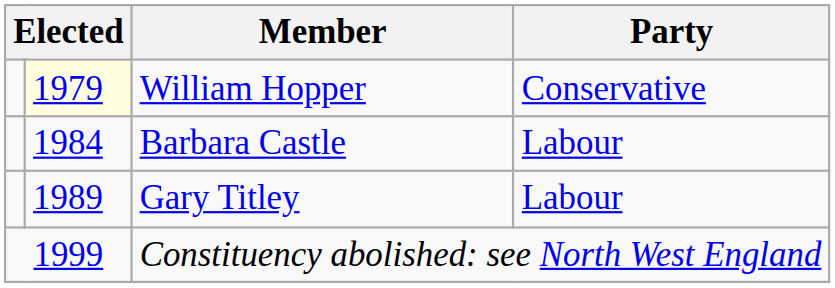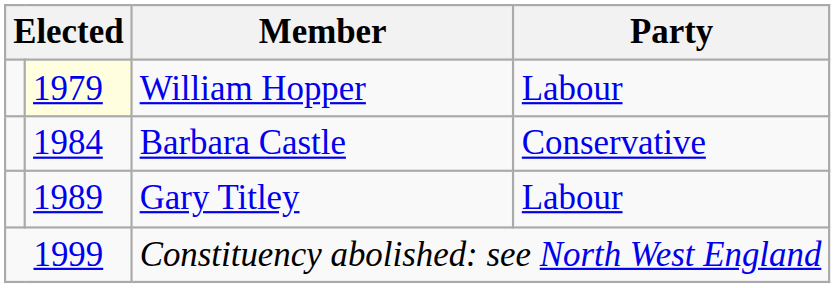(614, 87) Conservative -> (572, 87) Labour
(572, 142) Labour -> (614, 142) Conservative
